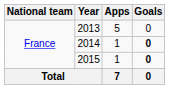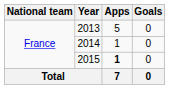(148, 44) bold -> (148, 44) normal
(117, 60) normal -> (117, 60) bold
(148, 60) bold -> (148, 60) normal
